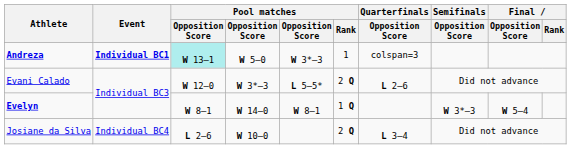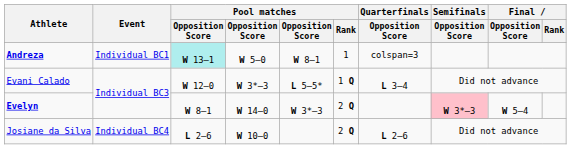(132, 55) bold -> (132, 55) normal
(307, 60) W 3*–3 -> (307, 60) W 8–1
(346, 80) 2 Q -> (346, 80) 1 Q
(395, 85) L 2–6 -> (395, 85) L 3–4
(307, 111) W 8–1 -> (307, 111) W 3*–3
(346, 105) 1 Q -> (346, 105) 2 Q
(459, 111) no background -> (459, 111) pink background
(395, 136) L 3–4 -> (395, 136) L 2–6
